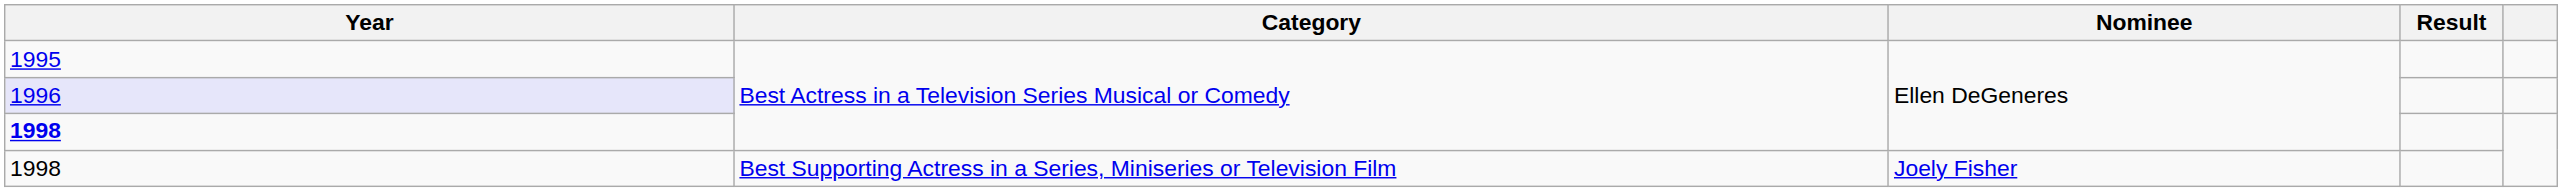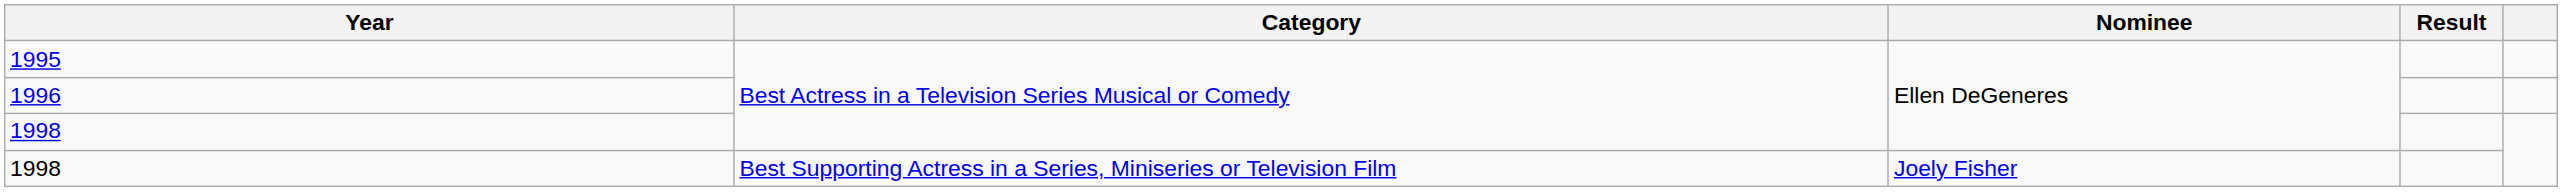(35, 95) lavender background -> (35, 95) no background
(35, 131) bold -> (35, 131) normal
